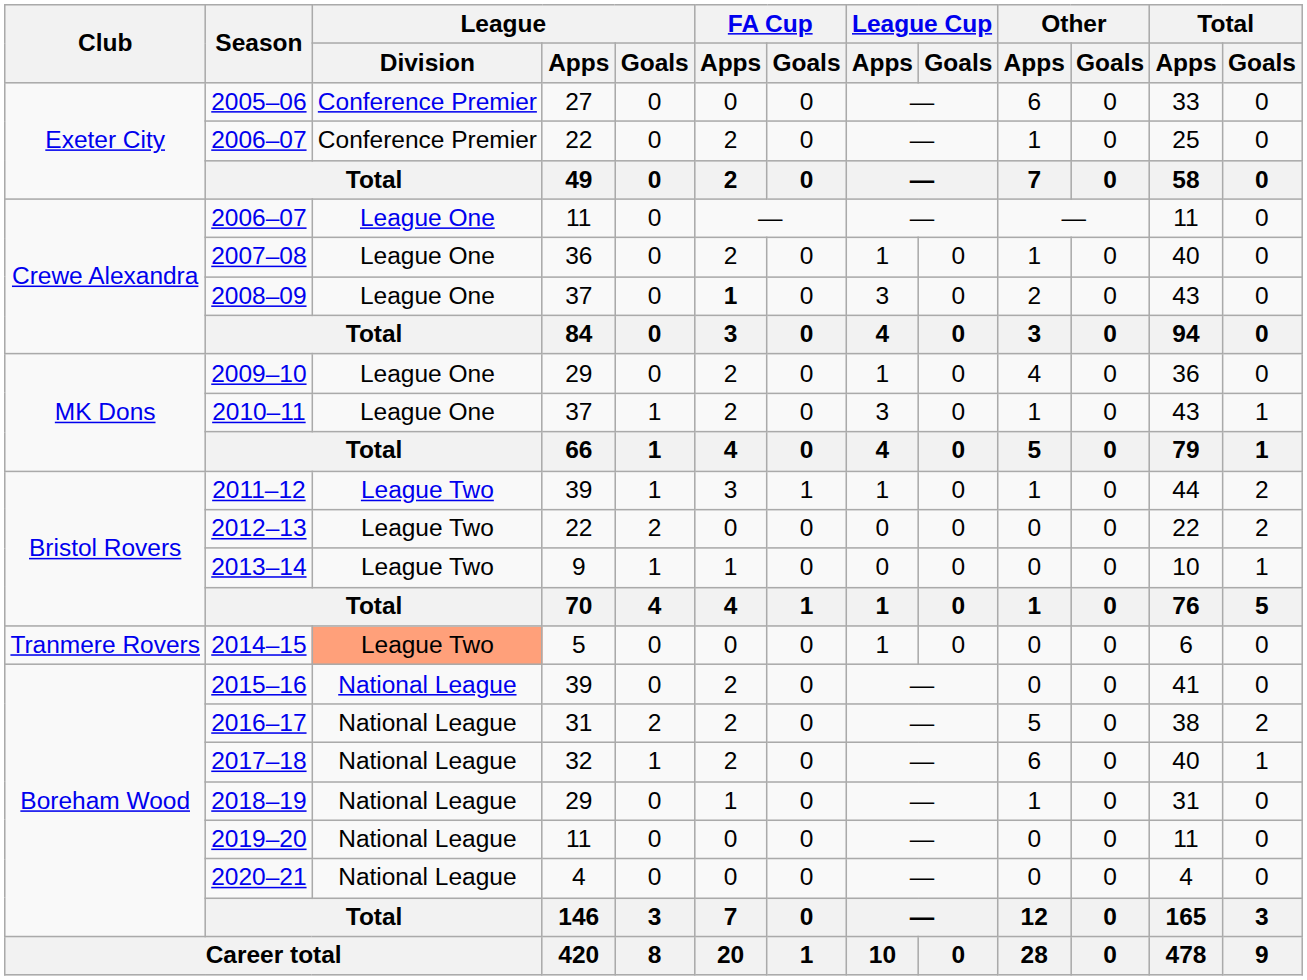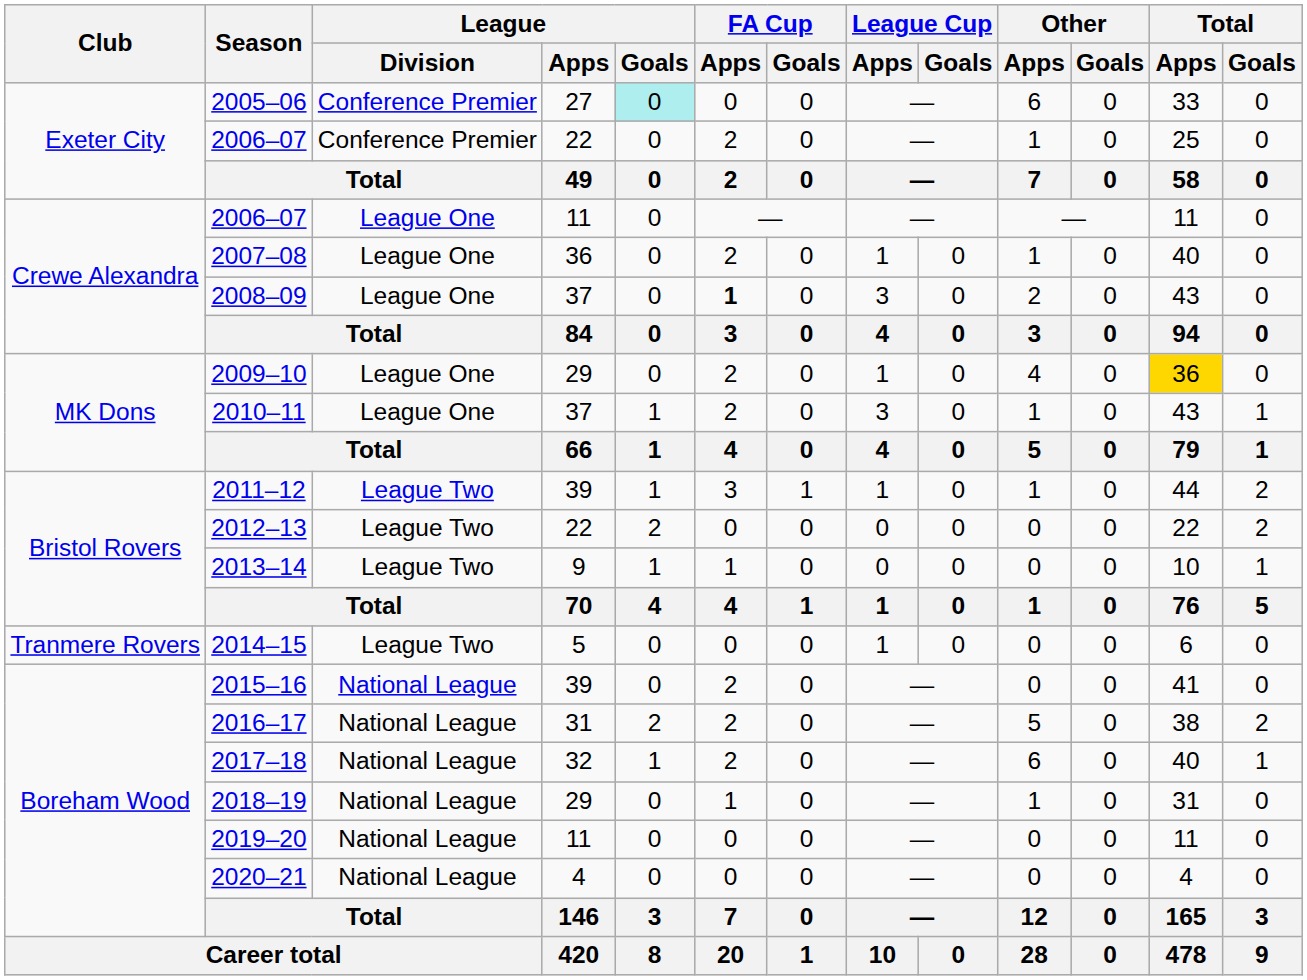(655, 101) no background -> (655, 101) paleturquoise background
(1186, 373) no background -> (1186, 373) gold background
(427, 645) lightsalmon background -> (427, 645) no background
